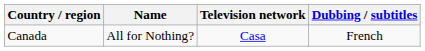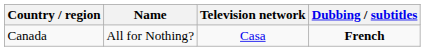(365, 35) normal -> (365, 35) bold
